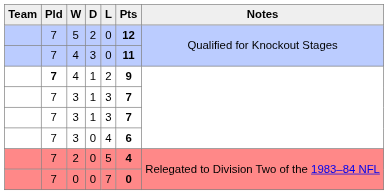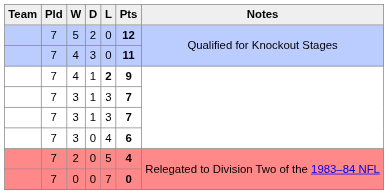(54, 76) bold -> (54, 76) normal
(108, 76) normal -> (108, 76) bold
